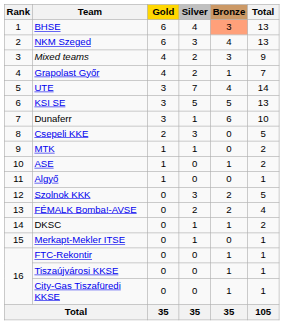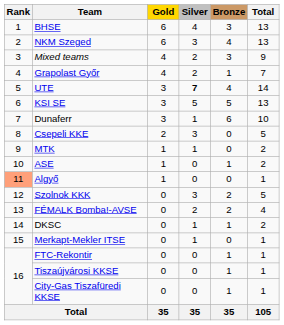(229, 27) lightsalmon background -> (229, 27) no background
(195, 88) normal -> (195, 88) bold
(18, 179) no background -> (18, 179) lightsalmon background
